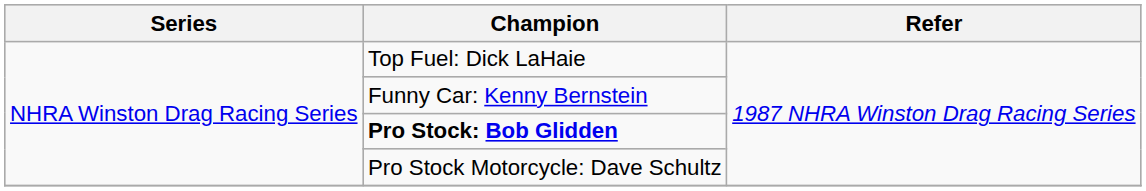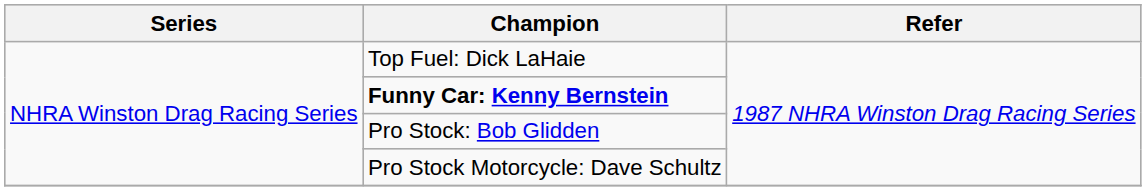(508, 95) normal -> (518, 95) bold
(493, 131) bold -> (484, 131) normal
